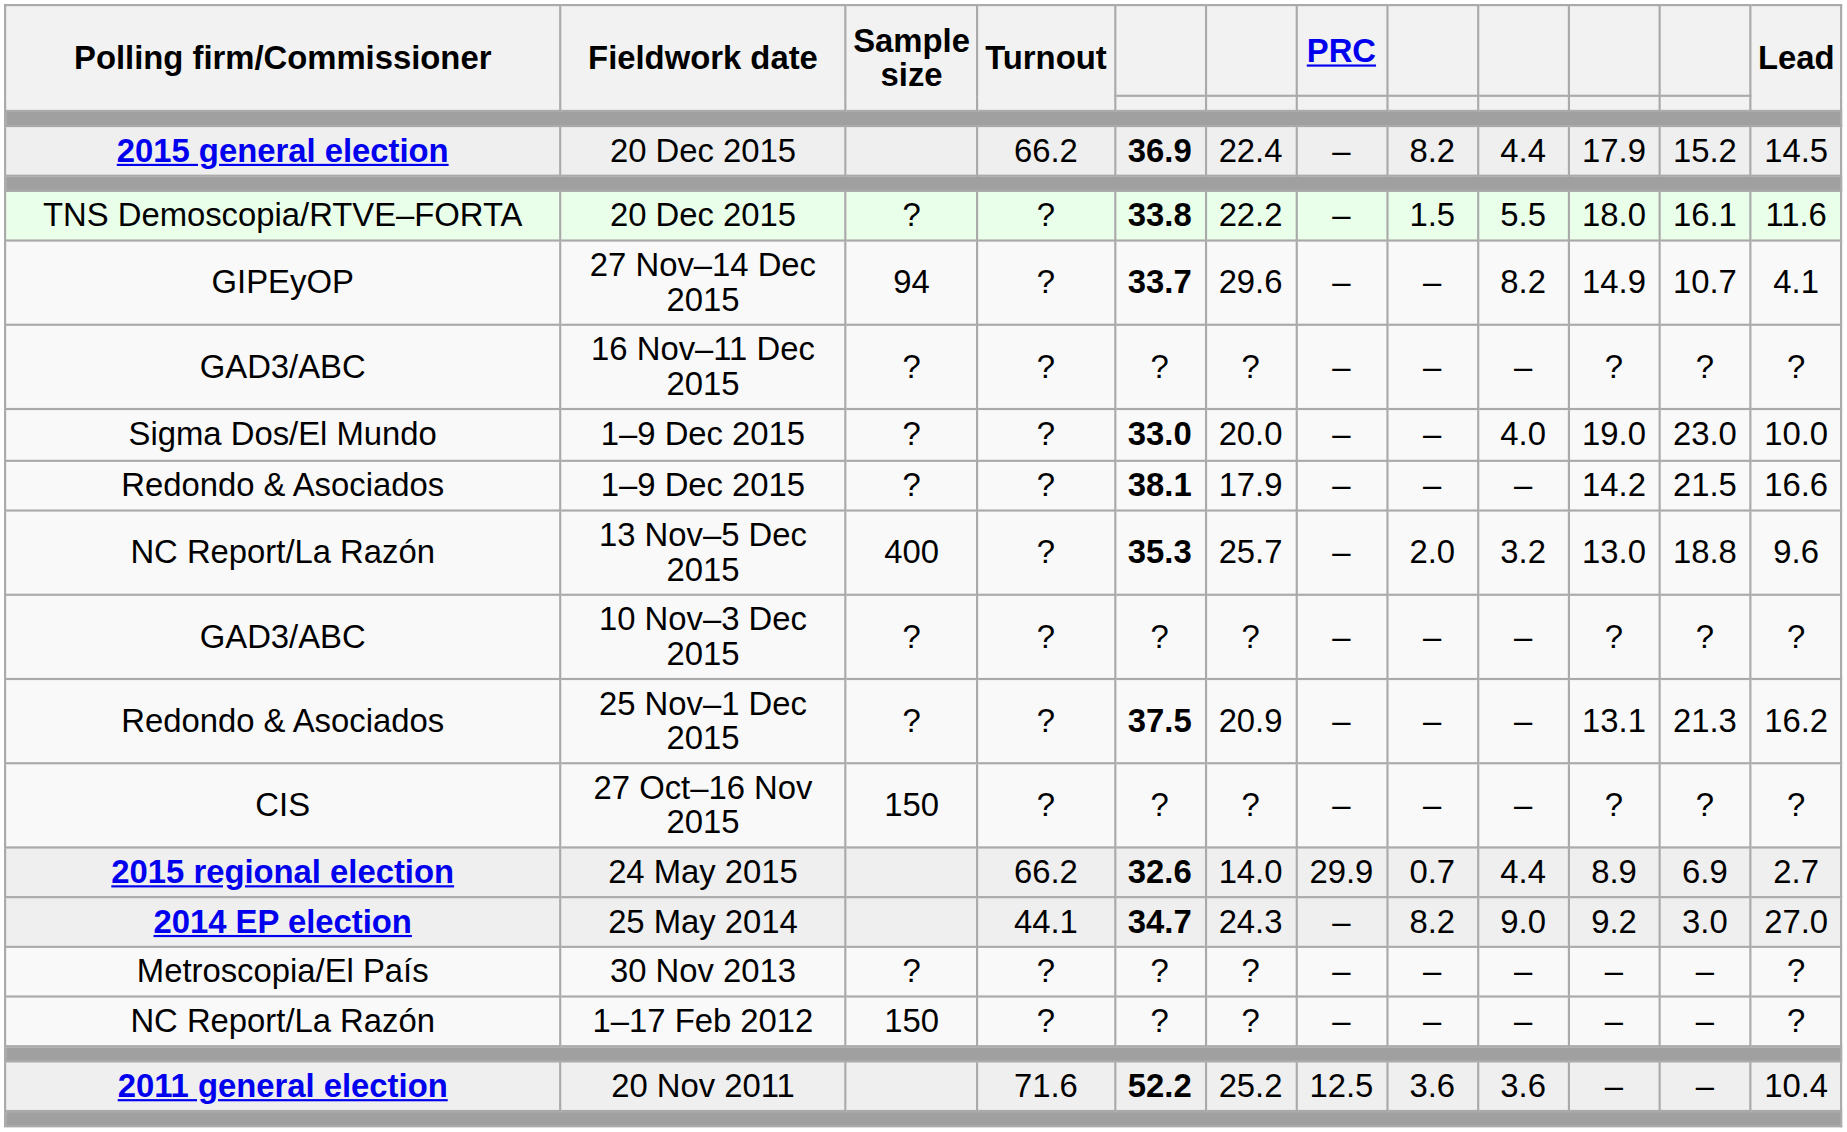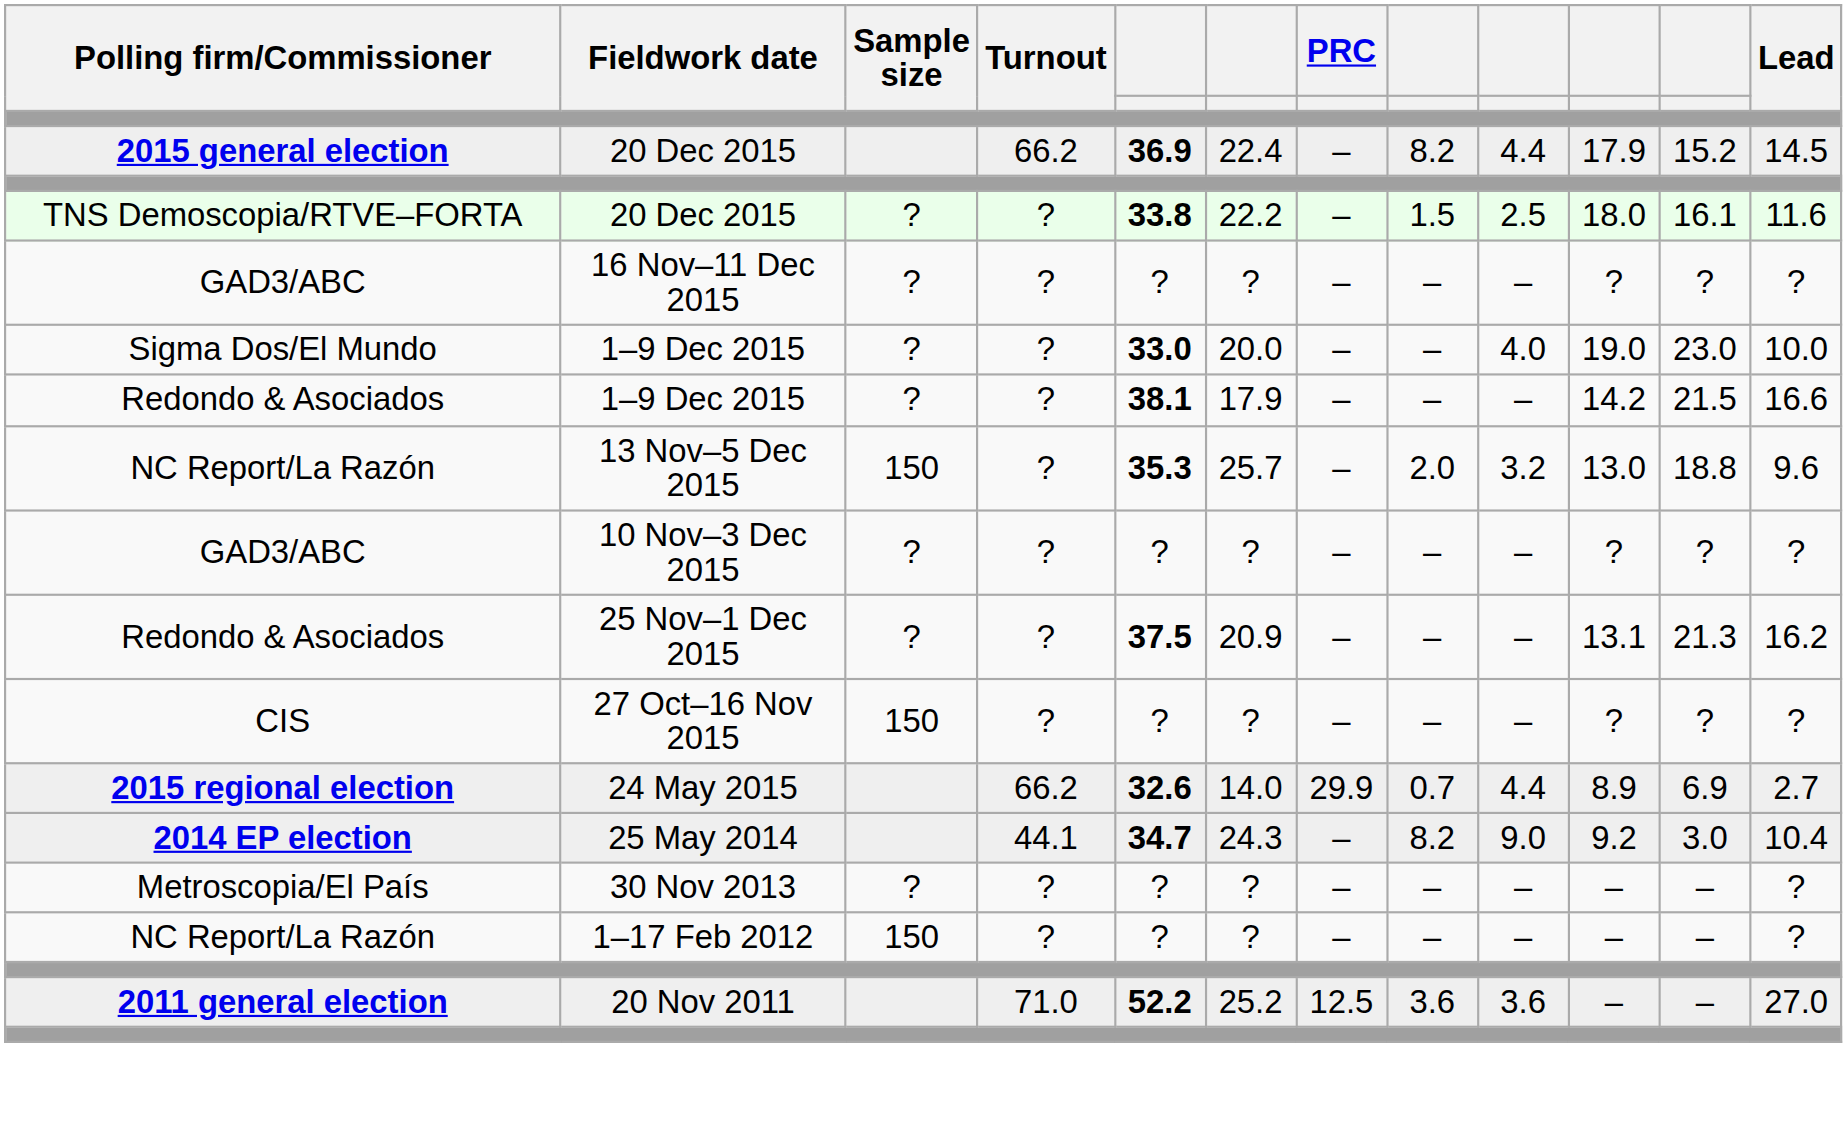(1523, 215) 5.5 -> (1523, 215) 2.5
- row: (283, 282)
(912, 551) 400 -> (912, 466) 150
(1796, 921) 27.0 -> (1796, 837) 10.4
(1046, 1086) 71.6 -> (1046, 1001) 71.0
(1796, 1086) 10.4 -> (1796, 1001) 27.0
